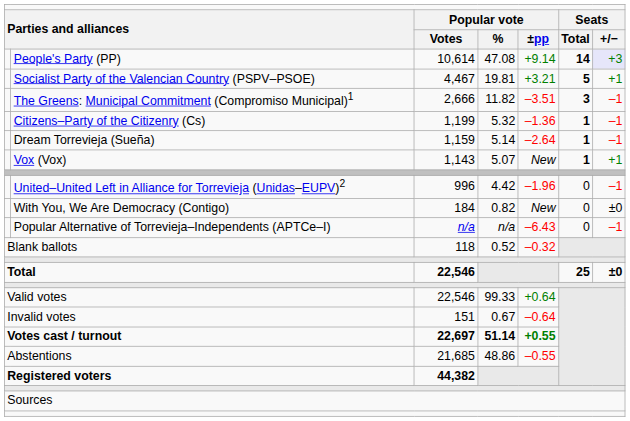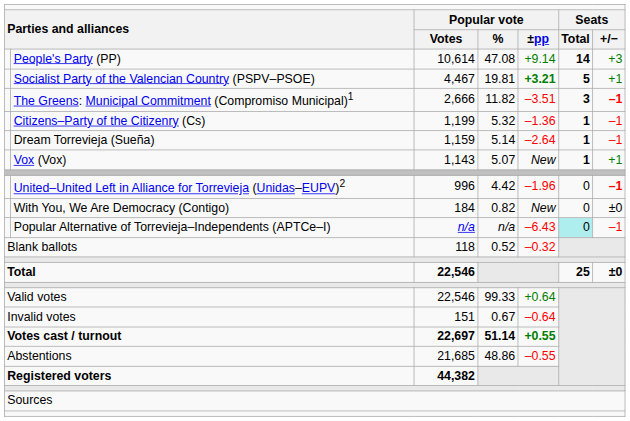(615, 59) lavender background -> (615, 59) no background
(540, 78) normal -> (540, 78) bold
(616, 99) normal -> (616, 99) bold
(616, 186) normal -> (616, 186) bold
(586, 227) no background -> (586, 227) paleturquoise background
